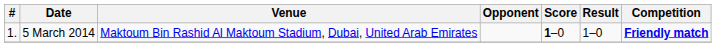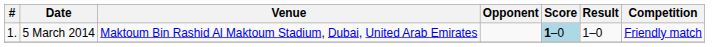(554, 32) no background -> (554, 32) lightblue background
(666, 32) bold -> (663, 32) normal
